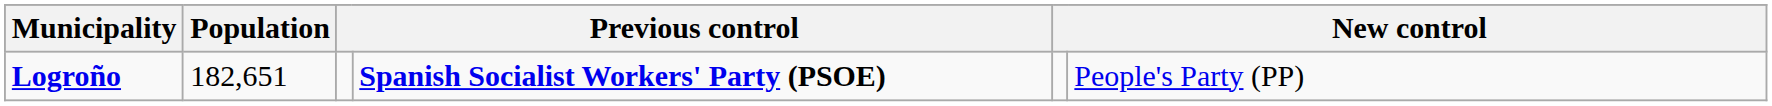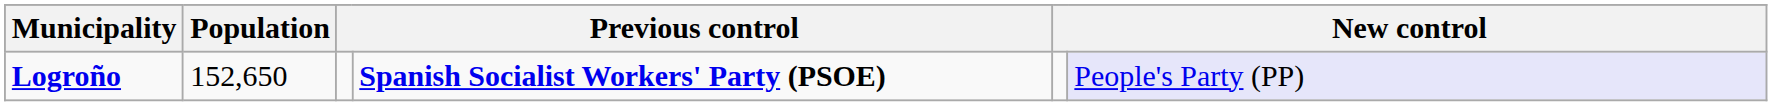(239, 75) 182,651 -> (239, 75) 152,650
(1189, 75) no background -> (1189, 75) lavender background
